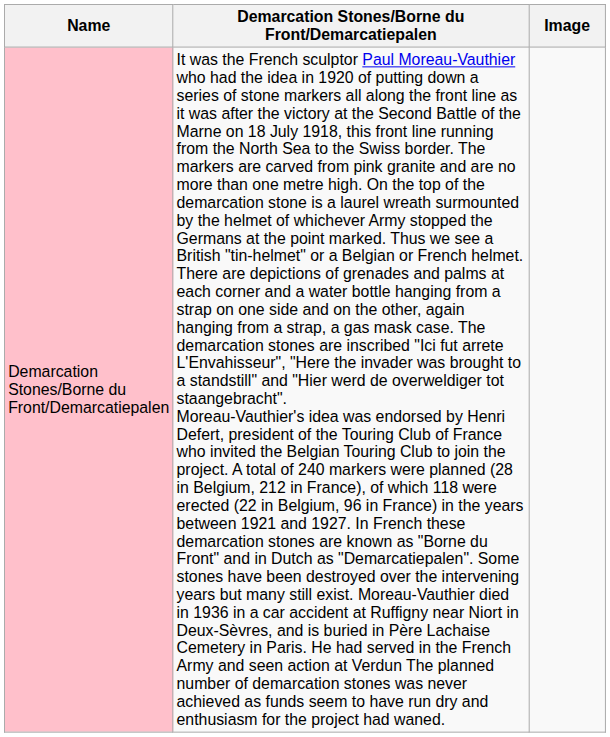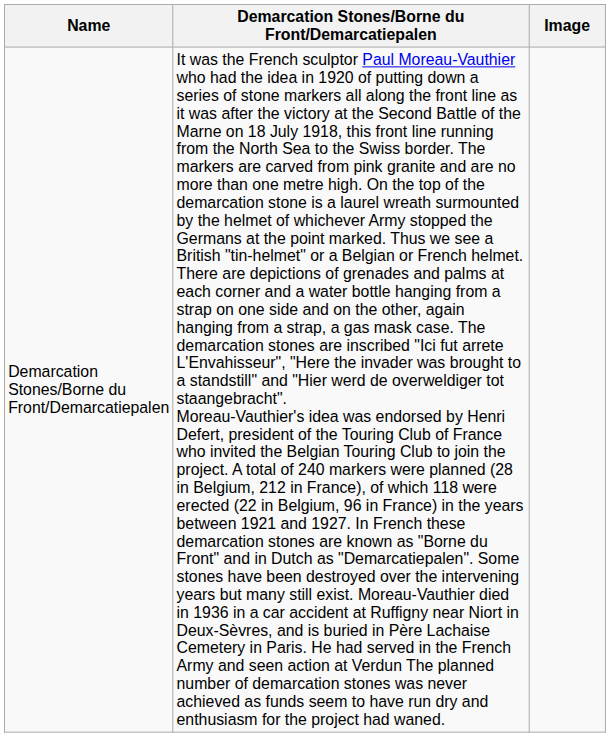(89, 389) pink background -> (89, 389) no background
